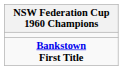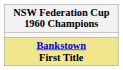(61, 51) no background -> (61, 51) khaki background
